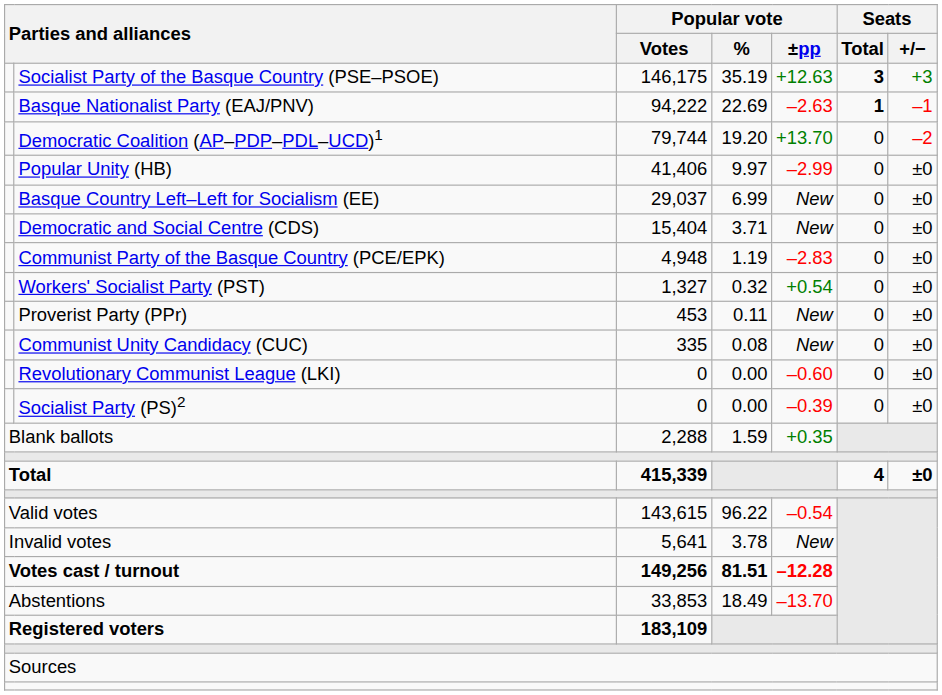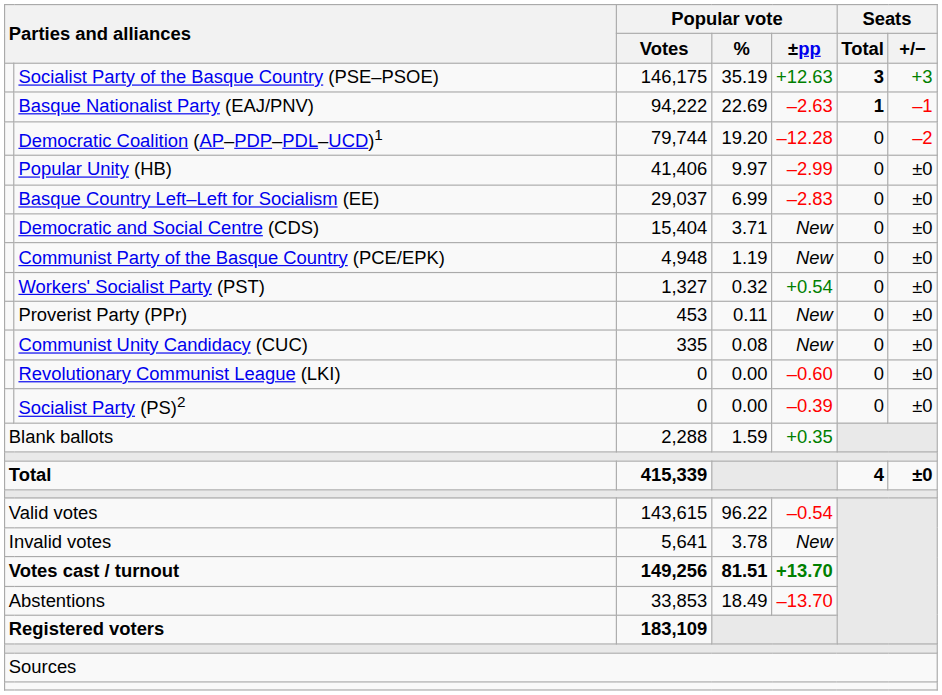(804, 138) +13.70 -> (805, 138) –12.28
(814, 199) New -> (810, 199) –2.83
(810, 257) –2.83 -> (814, 257) New
(805, 571) –12.28 -> (804, 571) +13.70
